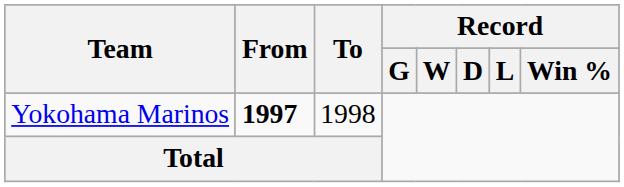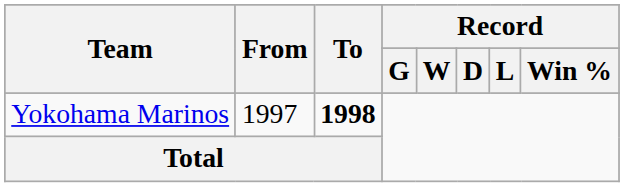(270, 114) bold -> (270, 114) normal
(348, 114) normal -> (348, 114) bold
